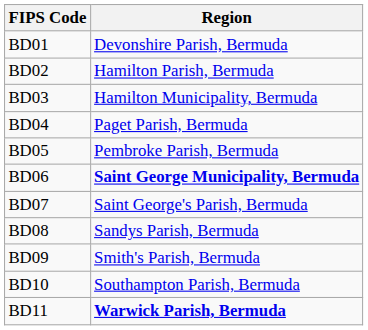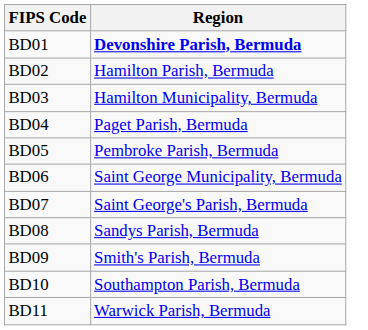(191, 44) normal -> (198, 44) bold
(227, 177) bold -> (218, 177) normal
(190, 310) bold -> (182, 310) normal
